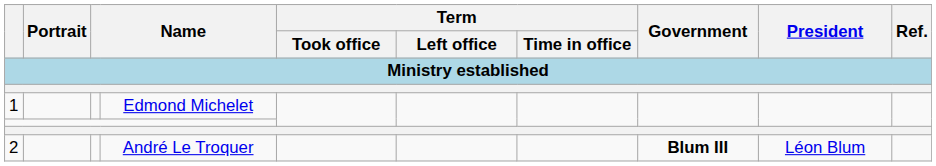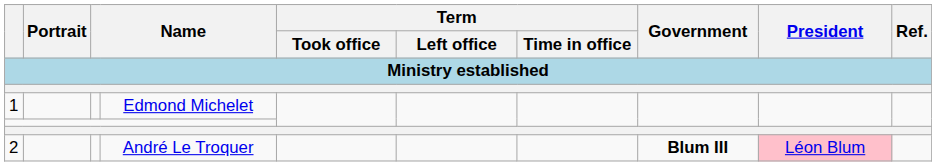(825, 147) no background -> (825, 147) pink background
